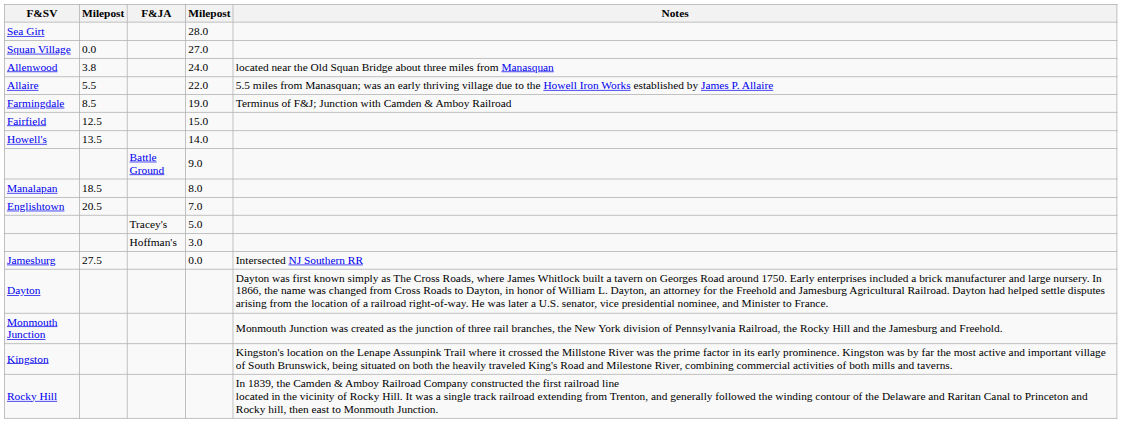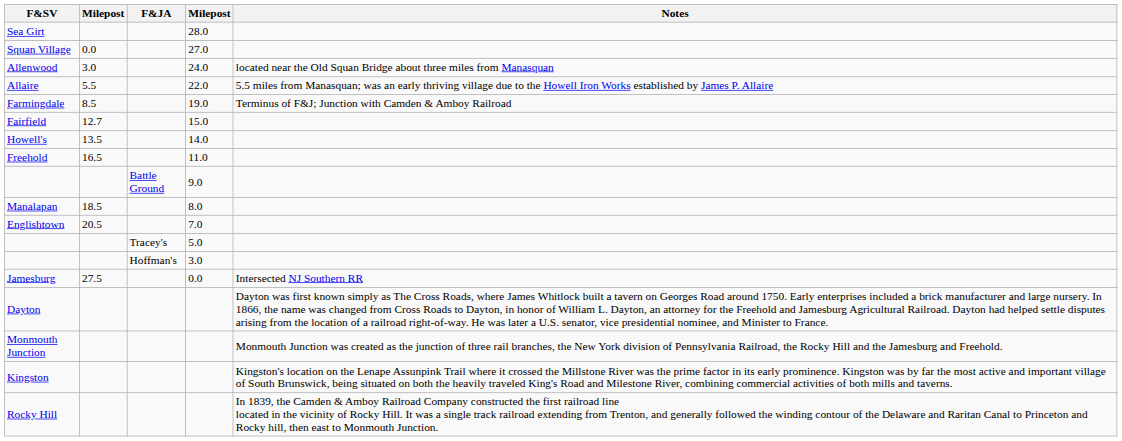(89, 67) 3.8 -> (89, 67) 3.0
(92, 121) 12.5 -> (92, 121) 12.7
+ row: (27, 157)
